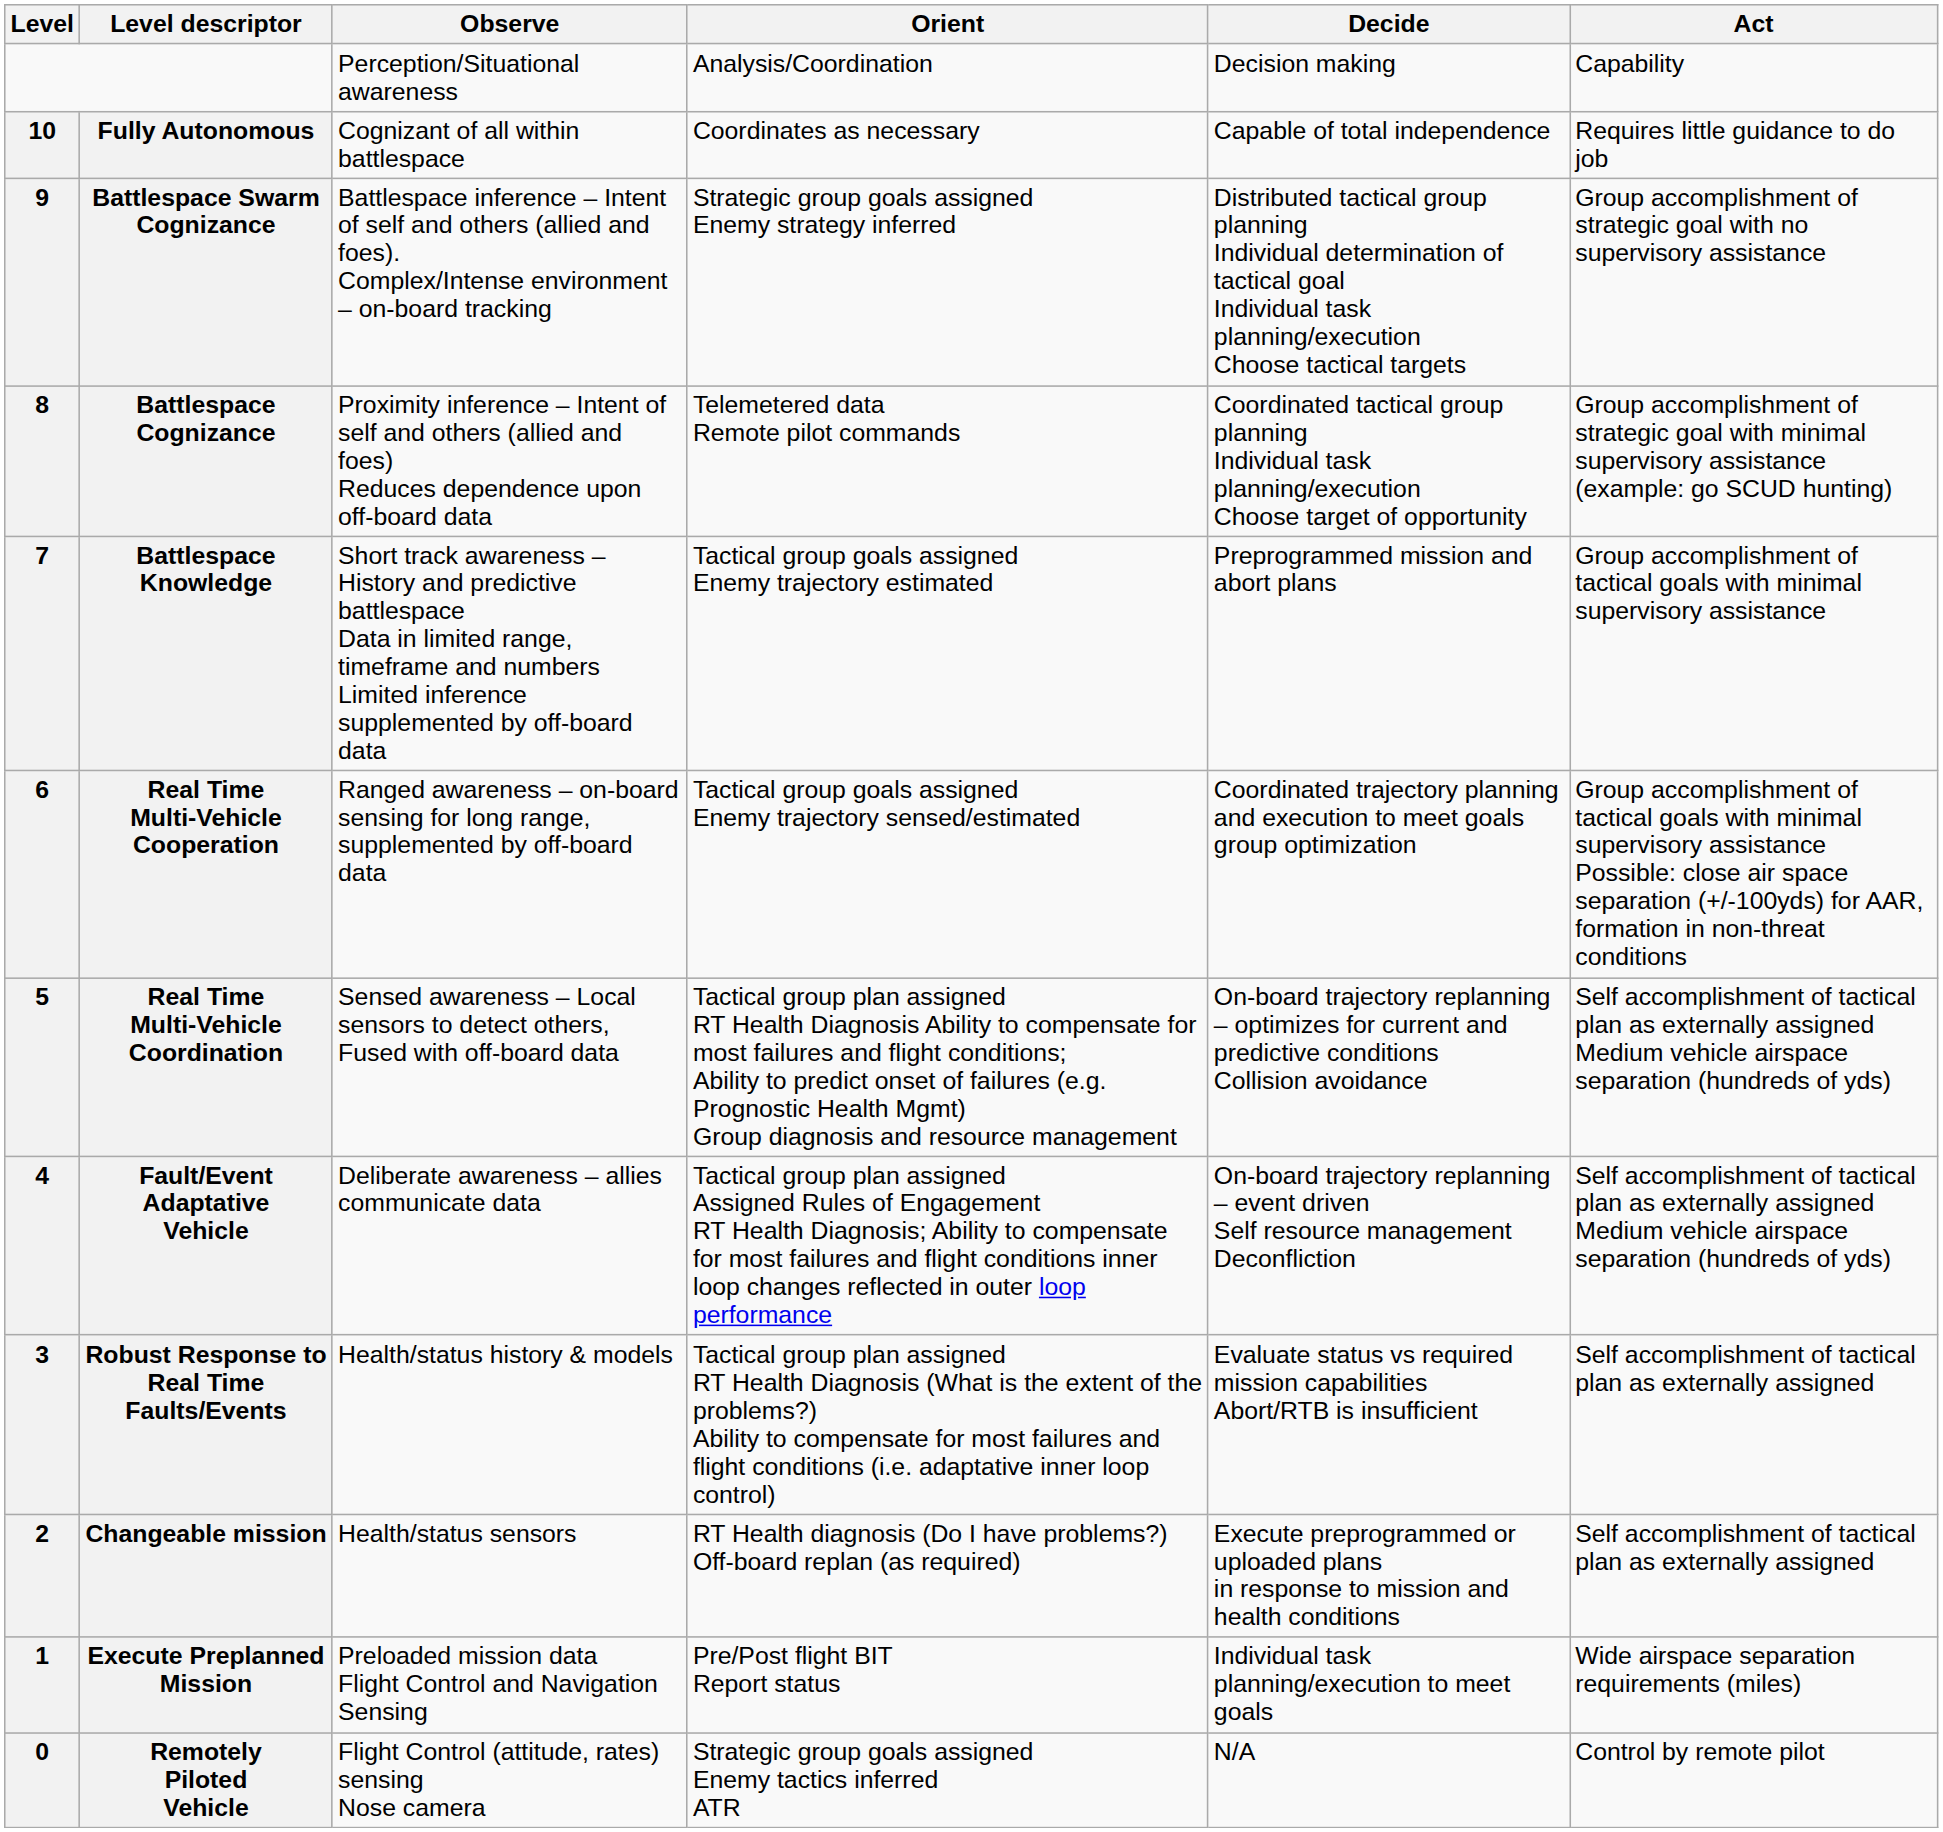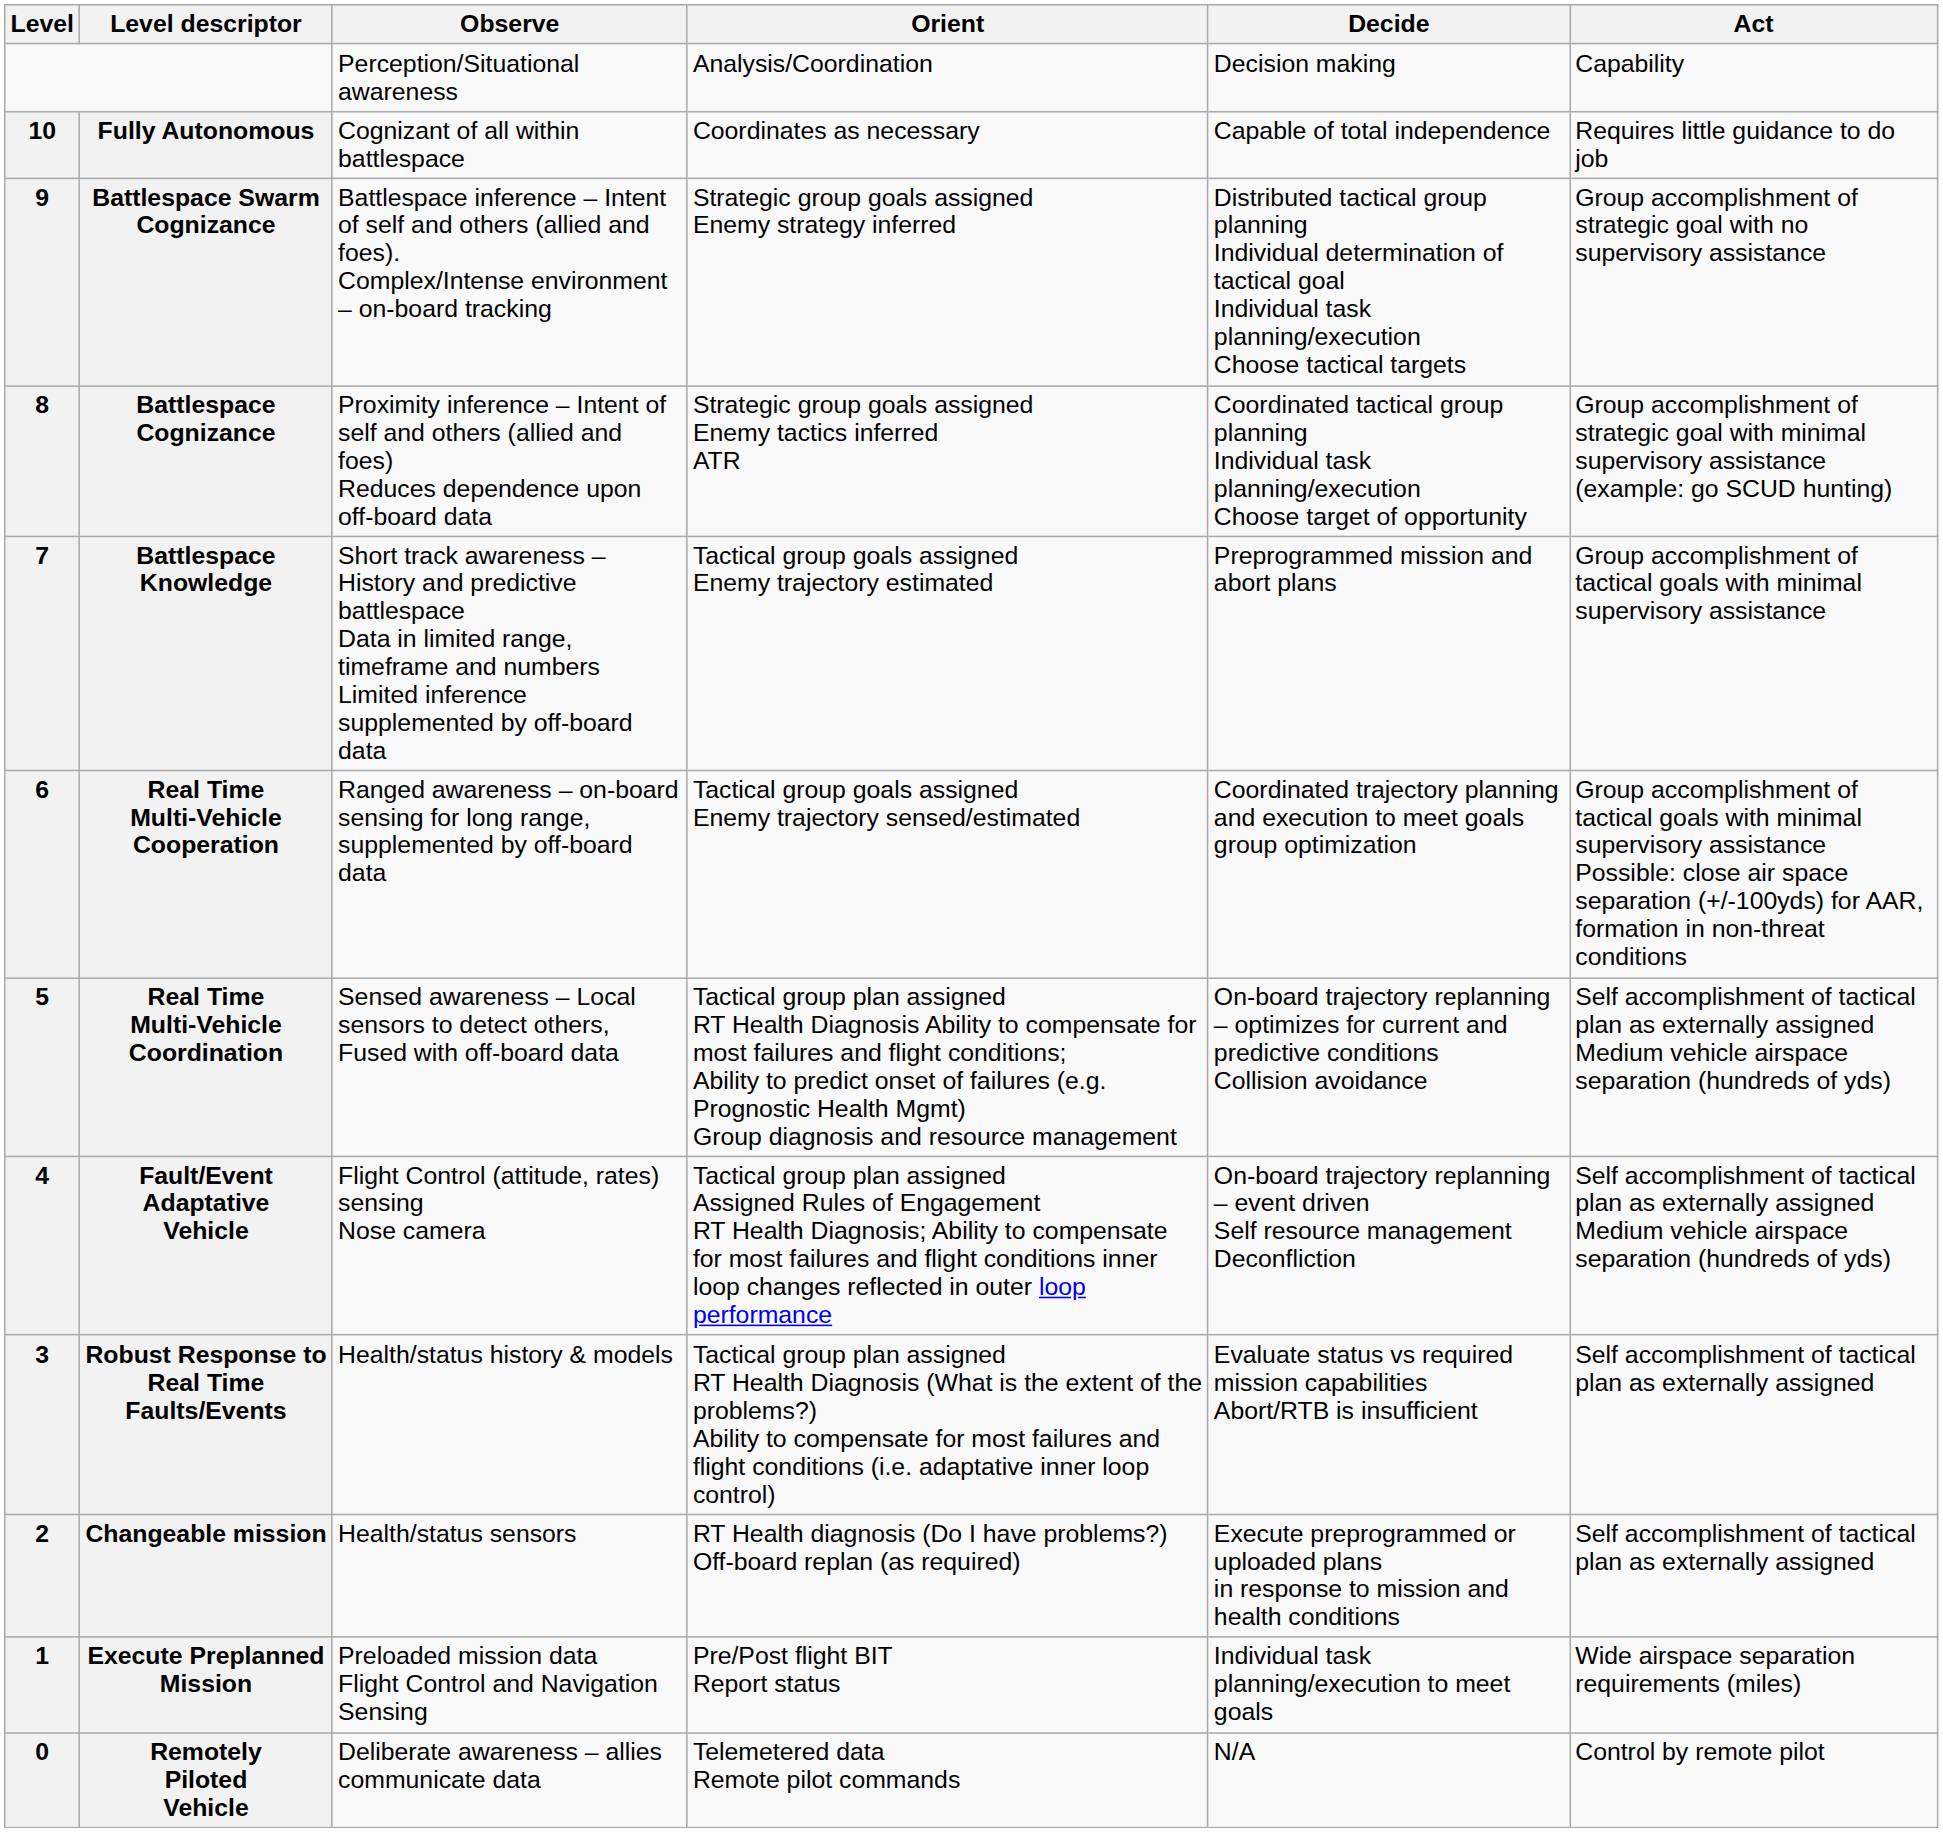(827, 418) Telemetered data Remote pilot commands -> (863, 432) Strategic group goals assigned Enemy tactics inferred ATR
(500, 1189) Deliberate awareness – allies communicate data -> (499, 1203) Flight Control (attitude, rates) sensing Nose camera
(499, 1779) Flight Control (attitude, rates) sensing Nose camera -> (500, 1765) Deliberate awareness – allies communicate data
(863, 1779) Strategic group goals assigned Enemy tactics inferred ATR -> (827, 1765) Telemetered data Remote pilot commands
